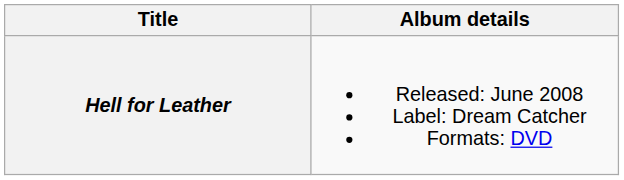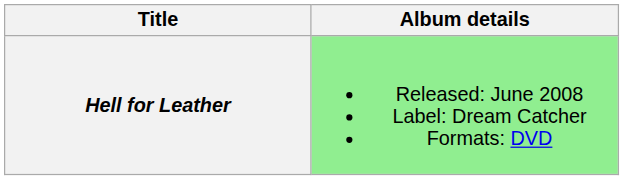(465, 116) no background -> (465, 116) lightgreen background
